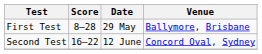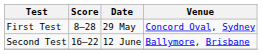(198, 27) Ballymore, Brisbane -> (200, 27) Concord Oval, Sydney
(200, 41) Concord Oval, Sydney -> (198, 41) Ballymore, Brisbane
